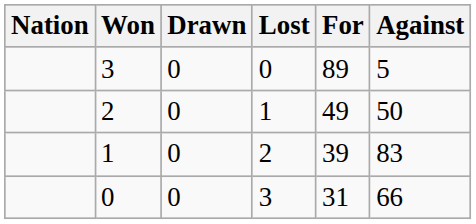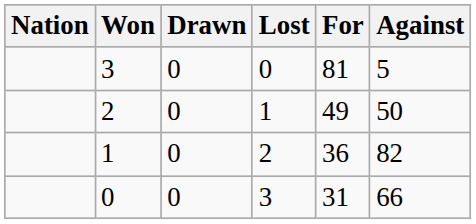(335, 68) 89 -> (335, 68) 81
(335, 153) 39 -> (335, 153) 36
(390, 153) 83 -> (390, 153) 82
